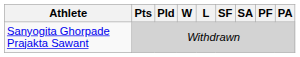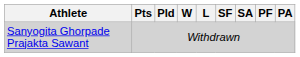(58, 37) no background -> (58, 37) lightgrey background
